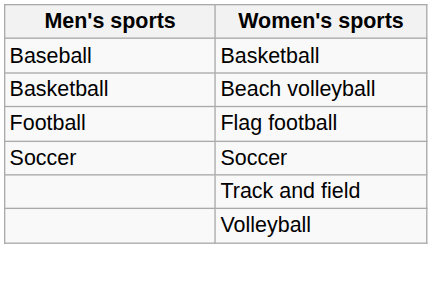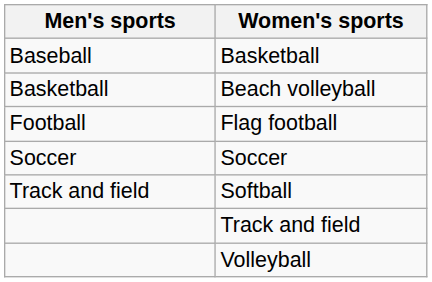+ row: (256, 191)
